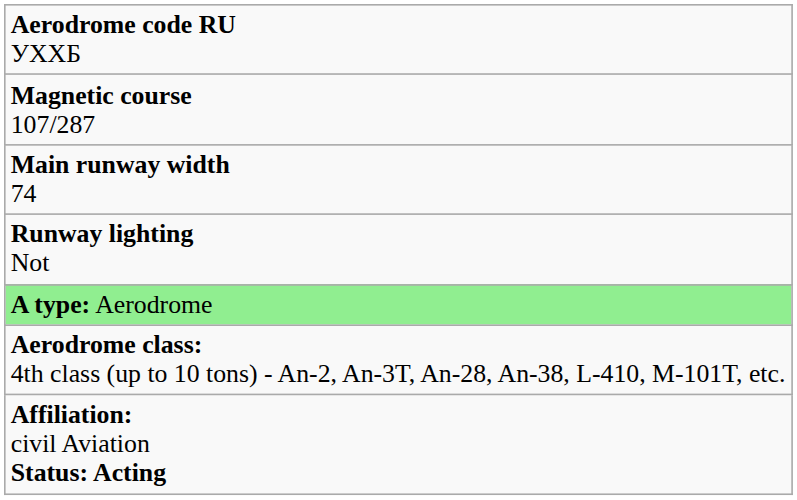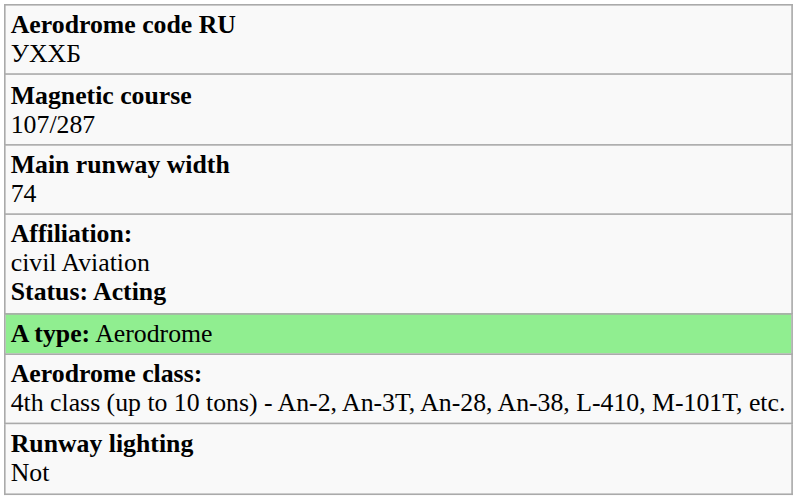(102, 248) Runway lighting Not -> (88, 263) Affiliation: civil Aviation Status: Acting
(88, 443) Affiliation: civil Aviation Status: Acting -> (102, 458) Runway lighting Not
